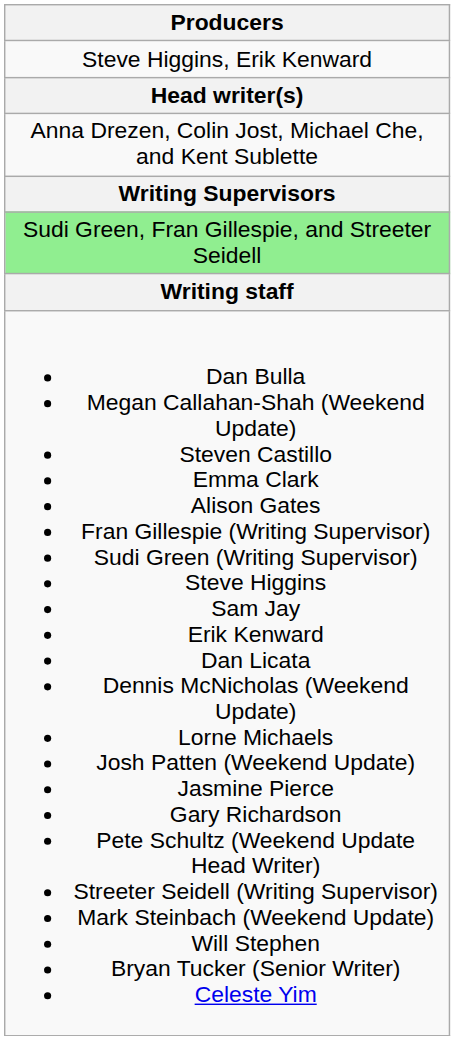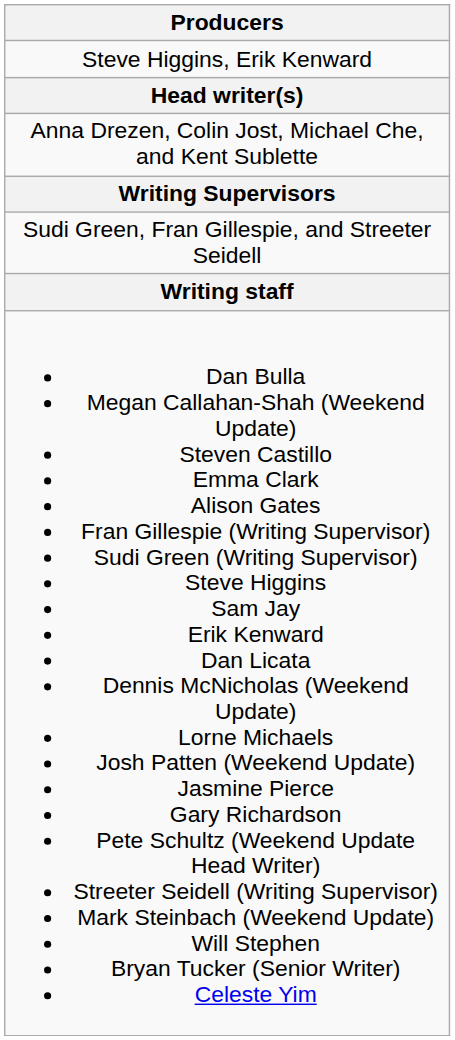(227, 242) lightgreen background -> (227, 242) no background
